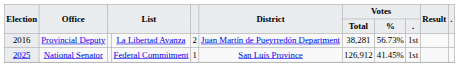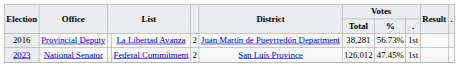(22, 55) 2025 -> (22, 55) 2023
(195, 55) 1 -> (195, 55) 2
(358, 55) 126,912 -> (358, 55) 126,012
(390, 55) 41.45% -> (390, 55) 47.45%
